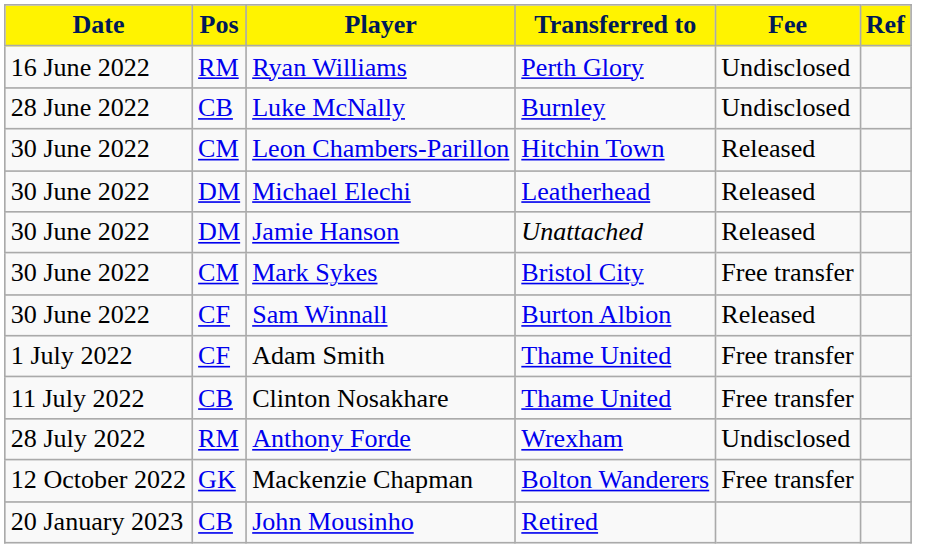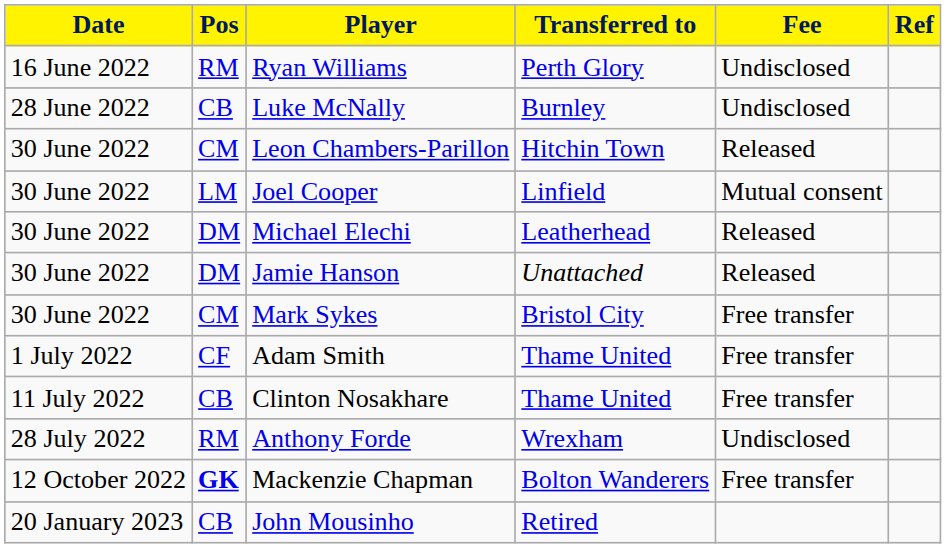+ row: (315, 190)
- row: (320, 314)
(217, 480) normal -> (218, 480) bold
